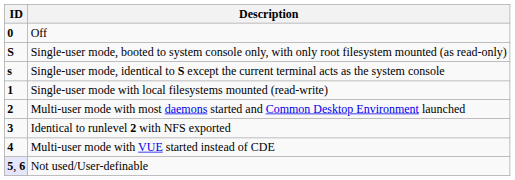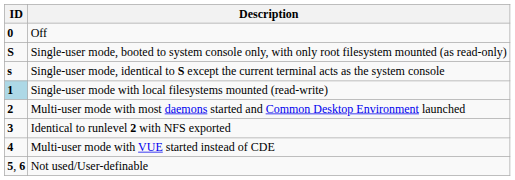(10, 90) no background -> (10, 90) lightblue background
(16, 166) lavender background -> (16, 166) no background
